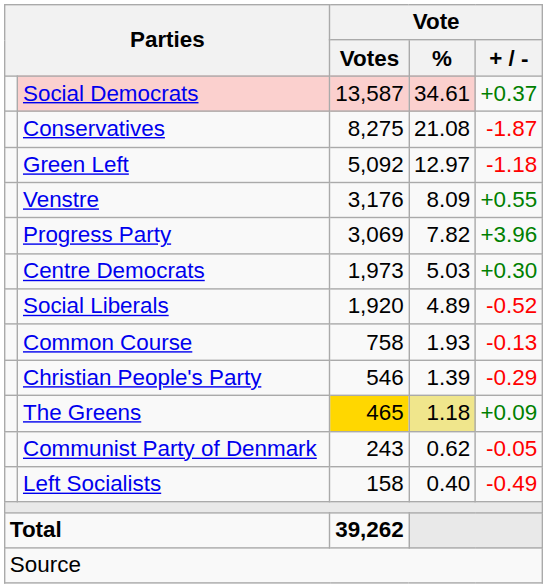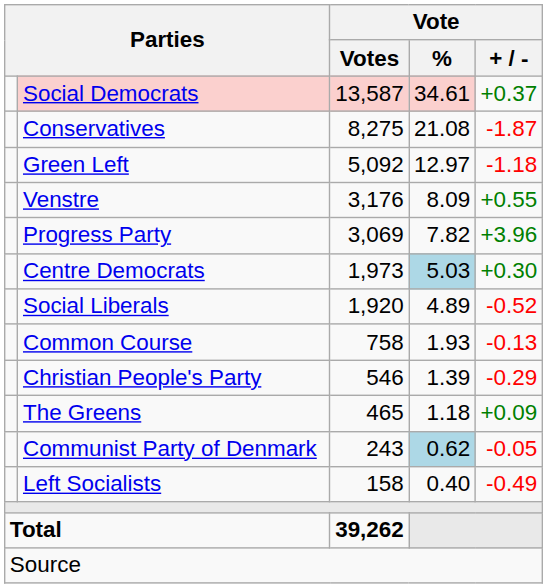(448, 270) no background -> (448, 270) lightblue background
(385, 413) gold background -> (385, 413) no background
(448, 413) khaki background -> (448, 413) no background
(448, 448) no background -> (448, 448) lightblue background
